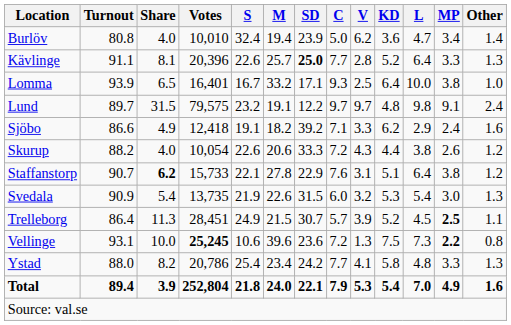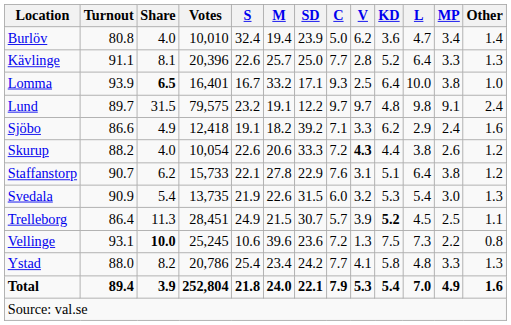(311, 60) bold -> (311, 60) normal
(167, 83) normal -> (167, 83) bold
(363, 151) normal -> (363, 151) bold
(167, 173) bold -> (167, 173) normal
(391, 219) normal -> (391, 219) bold
(451, 219) bold -> (451, 219) normal
(163, 241) normal -> (163, 241) bold
(209, 241) bold -> (209, 241) normal
(451, 241) bold -> (451, 241) normal
